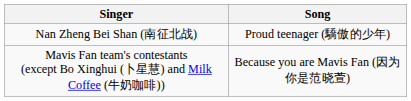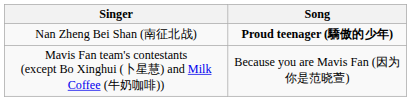(318, 34) normal -> (317, 34) bold
